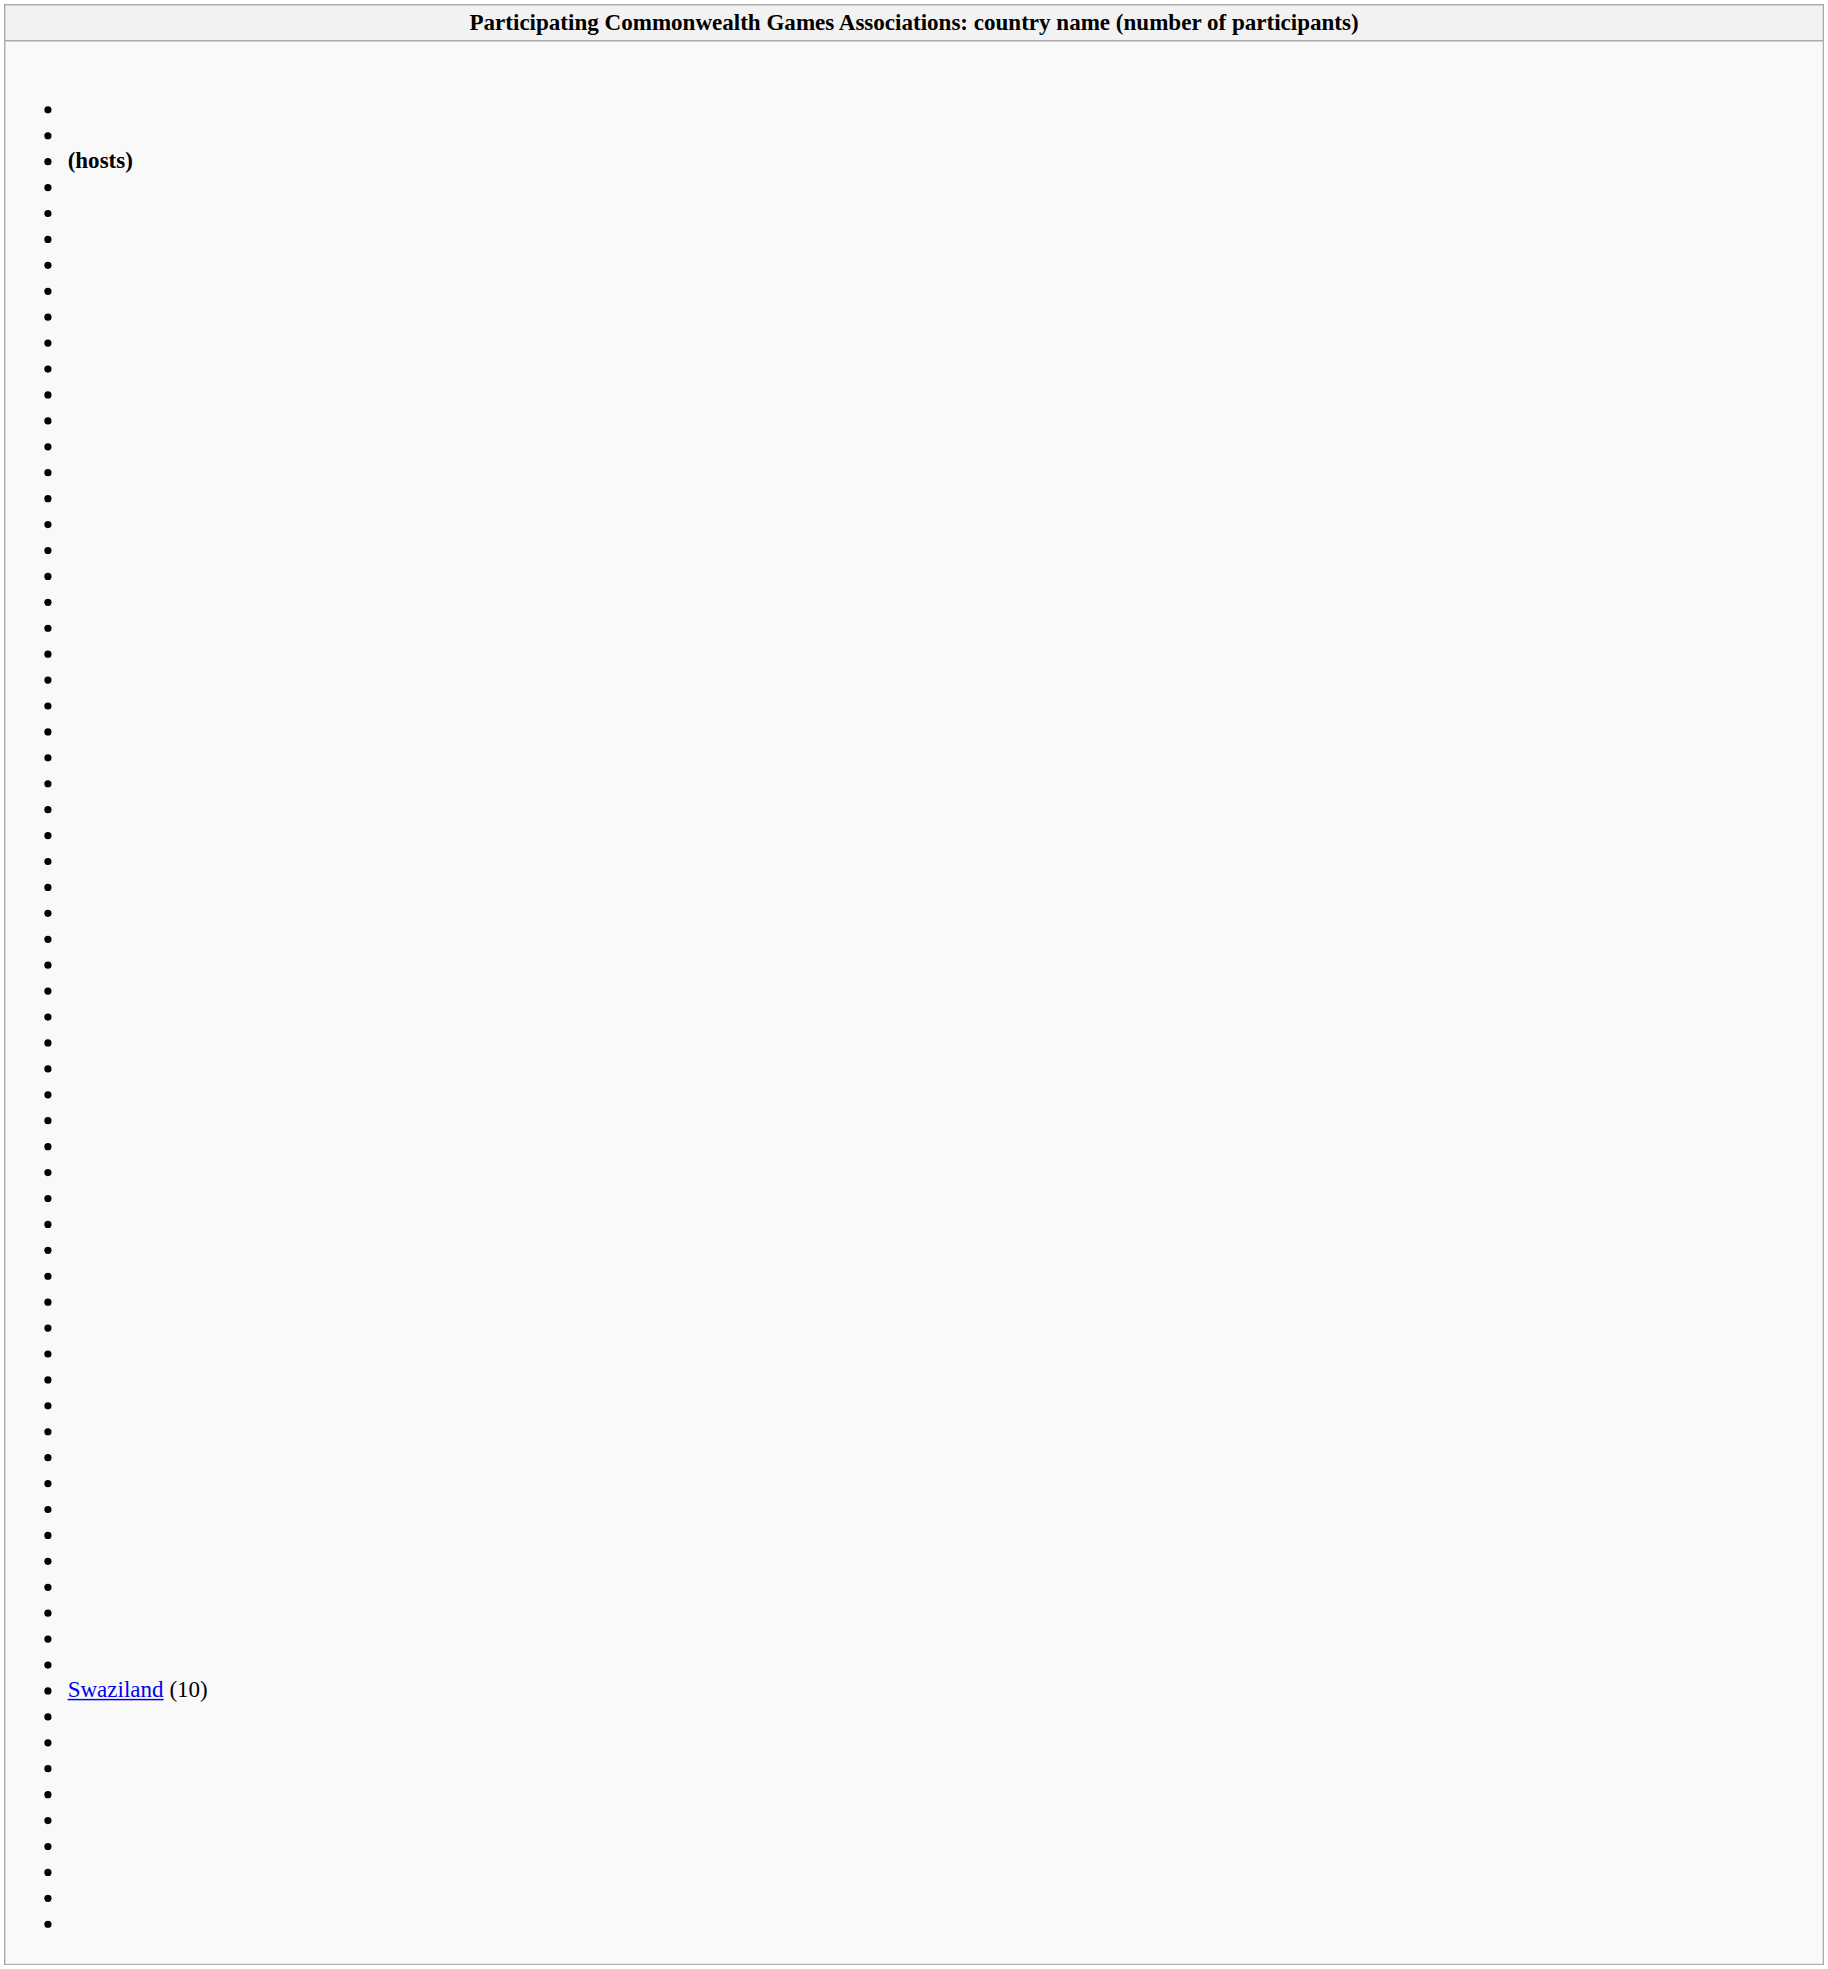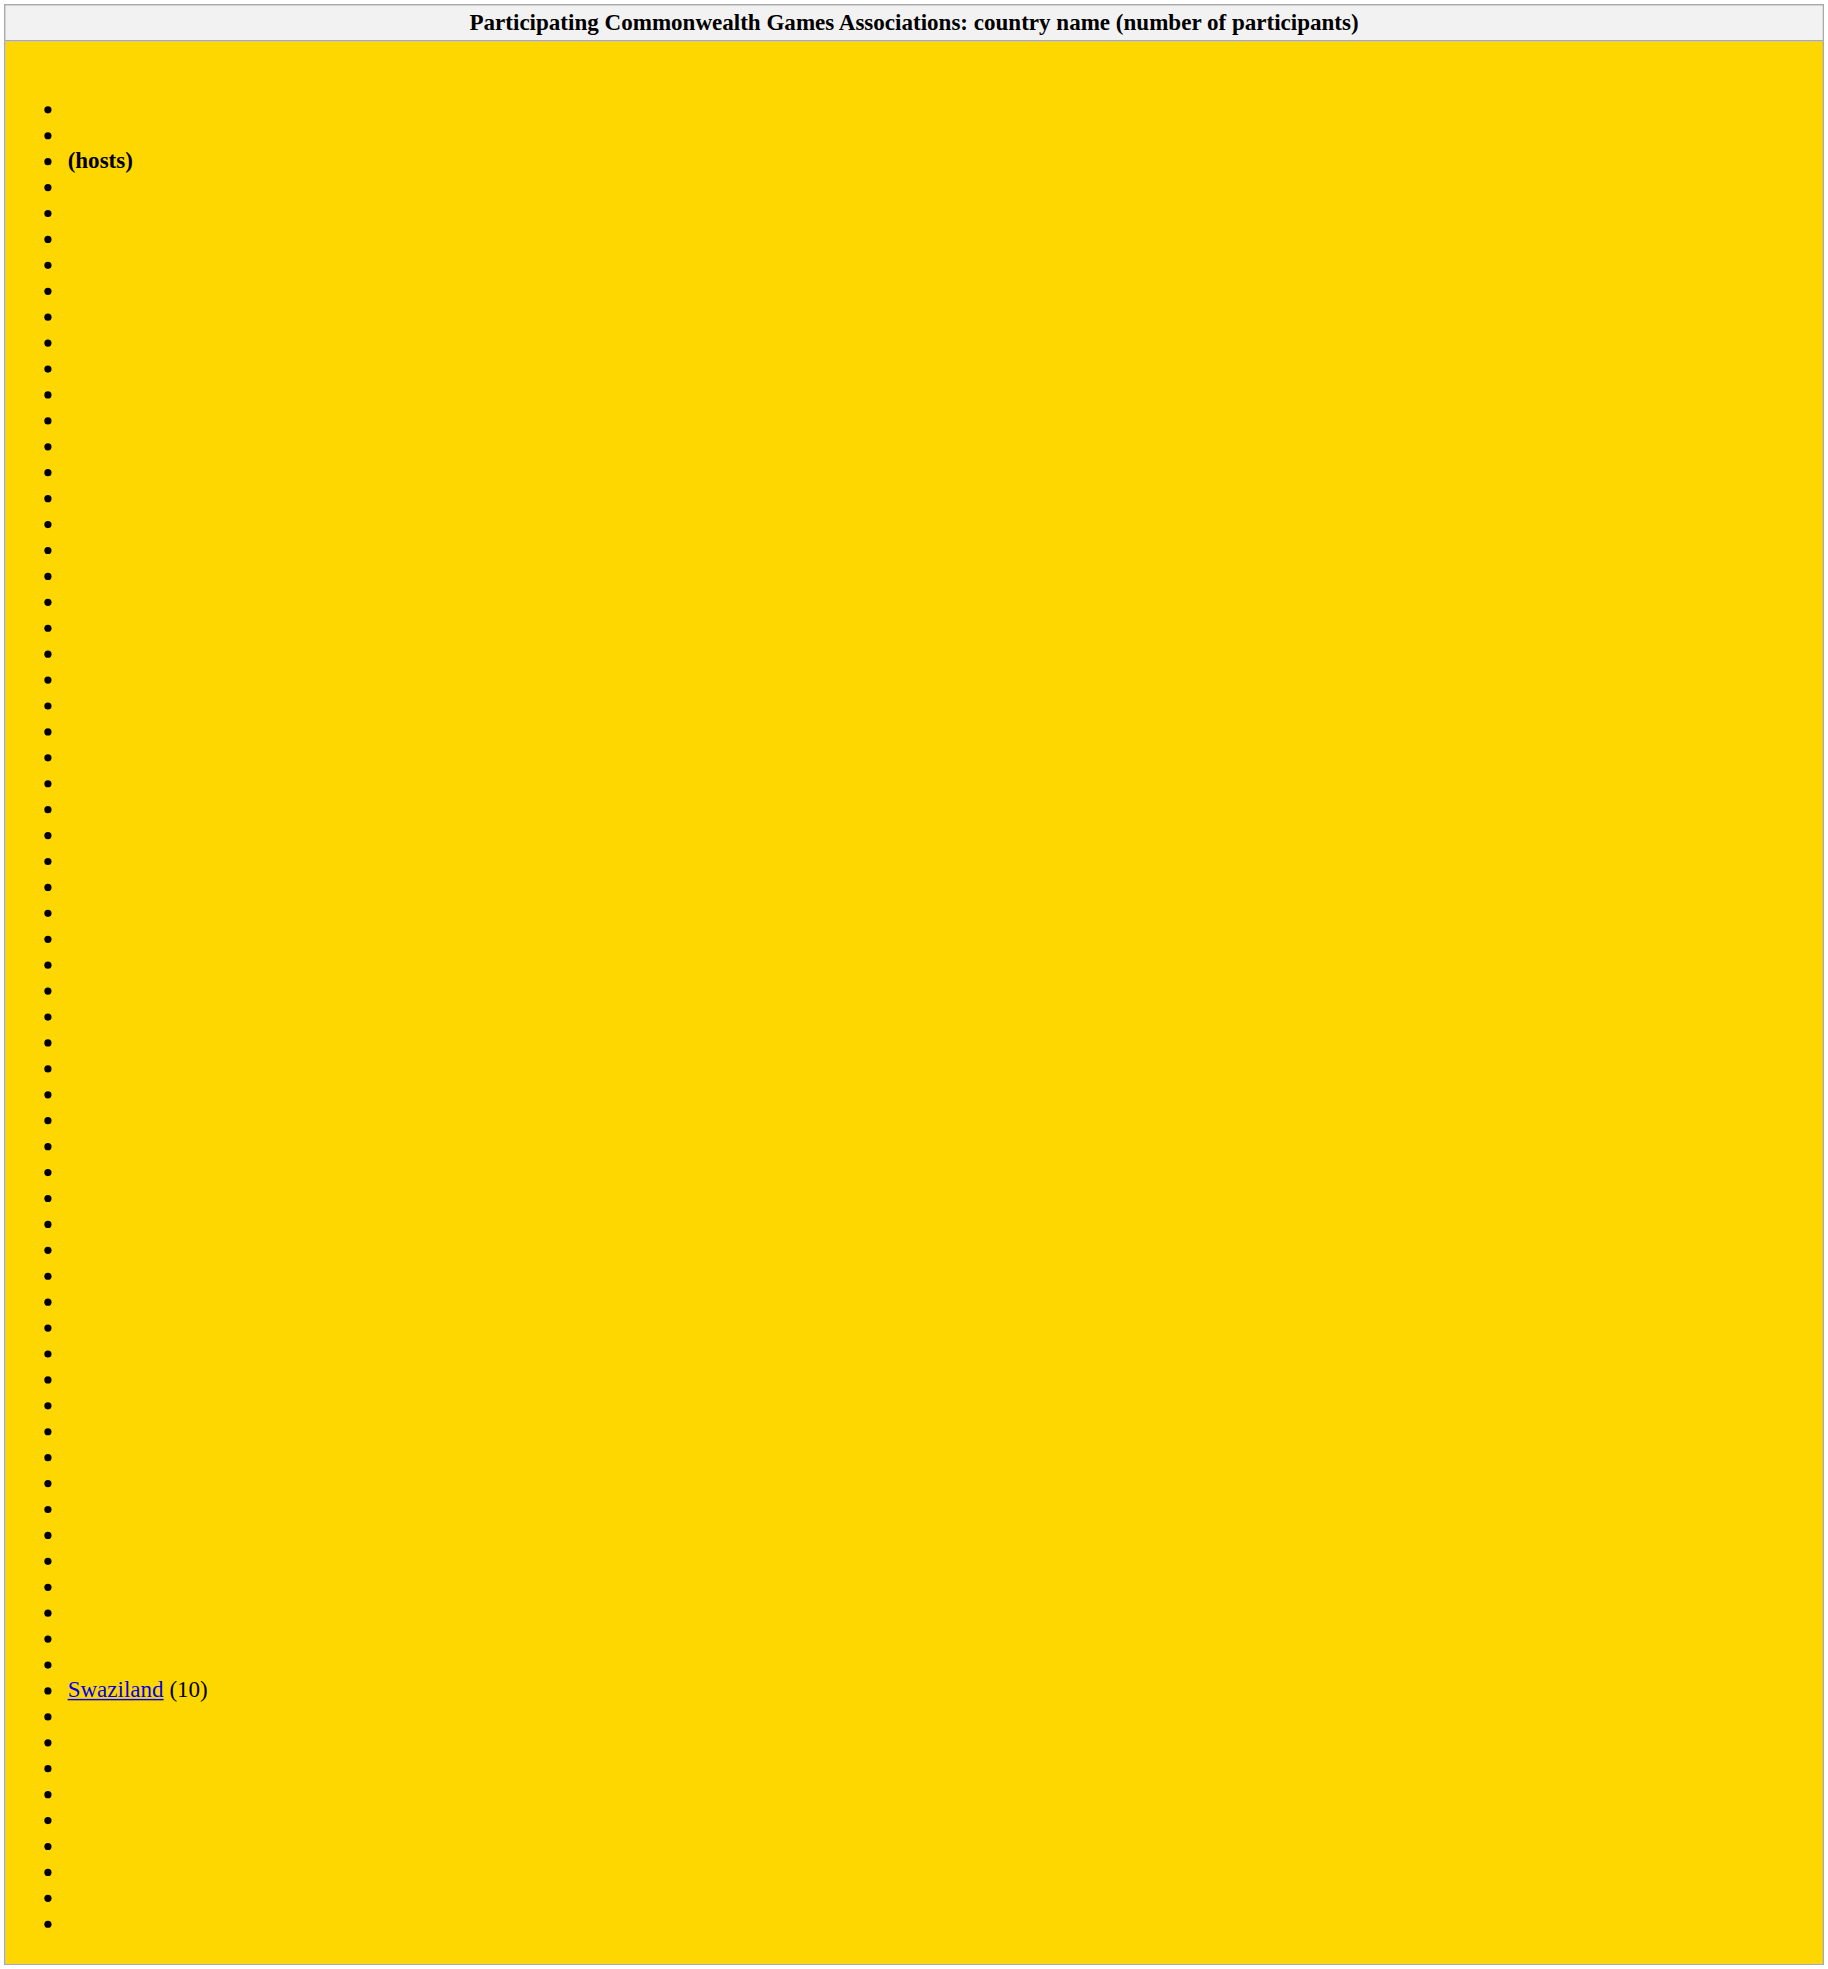(914, 1016) no background -> (914, 1016) gold background
